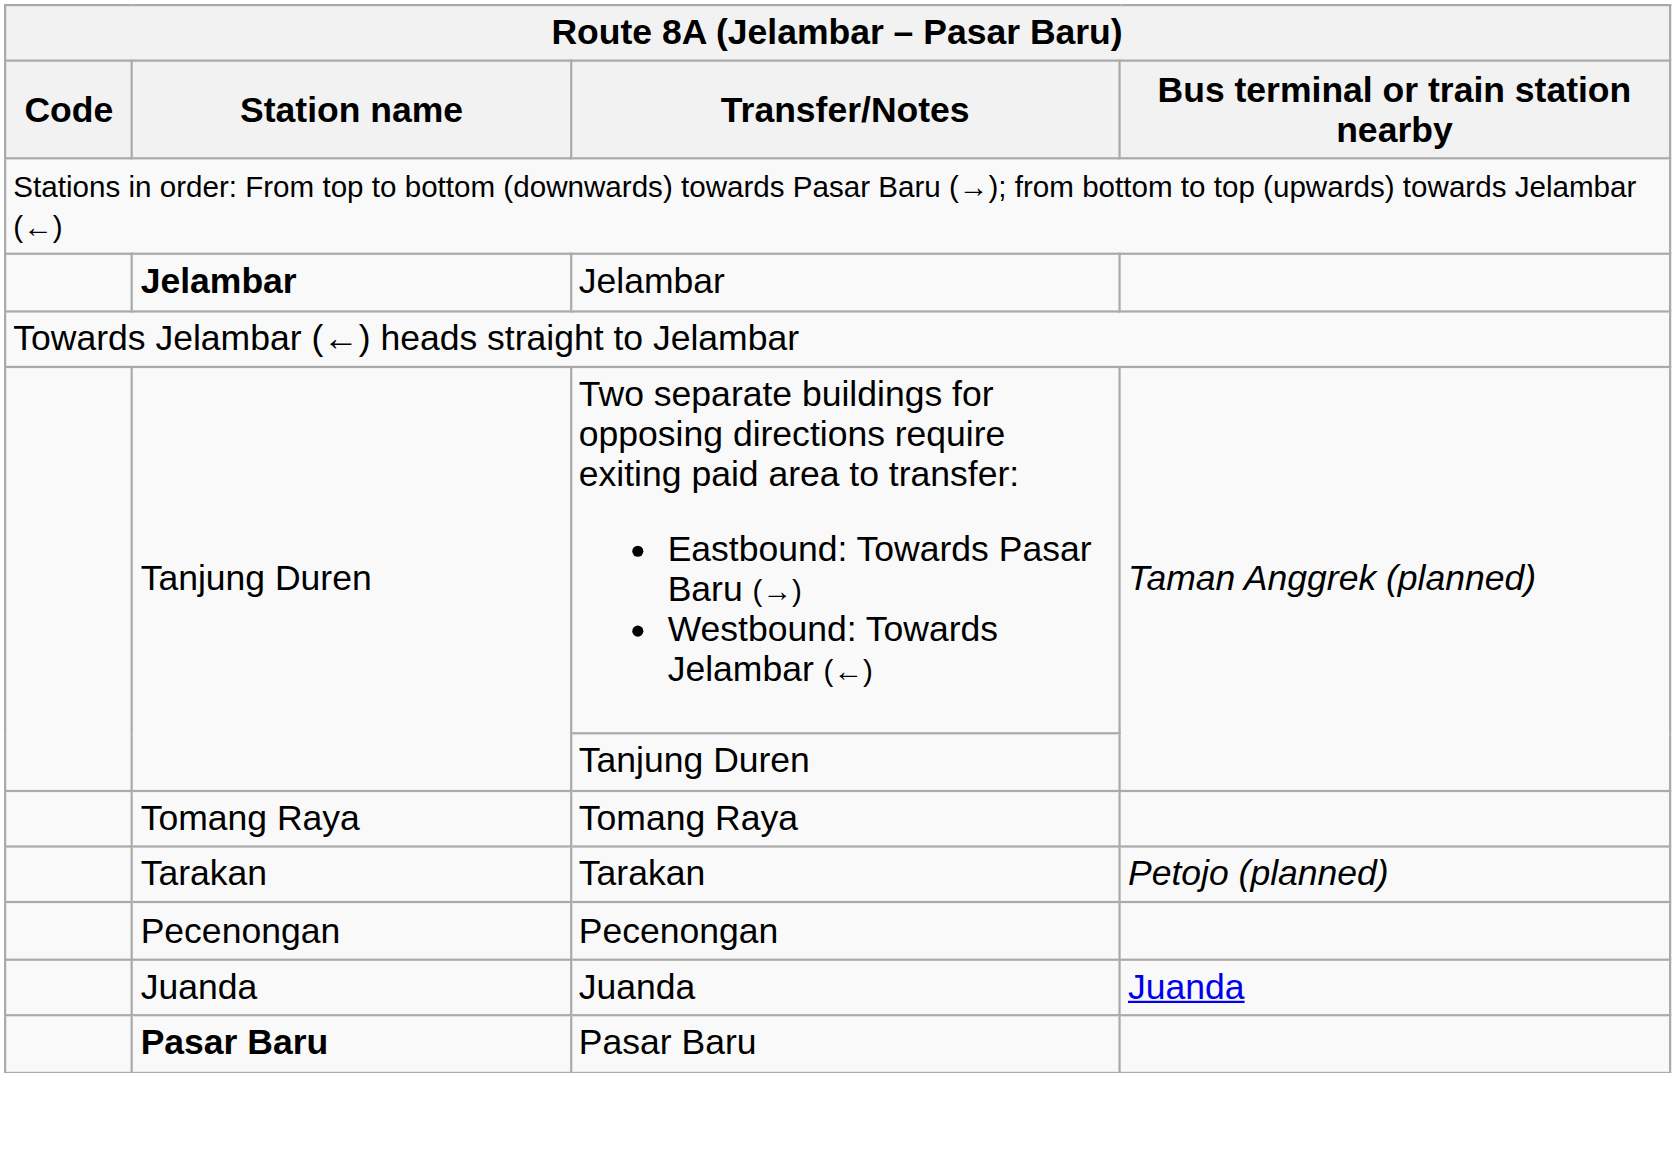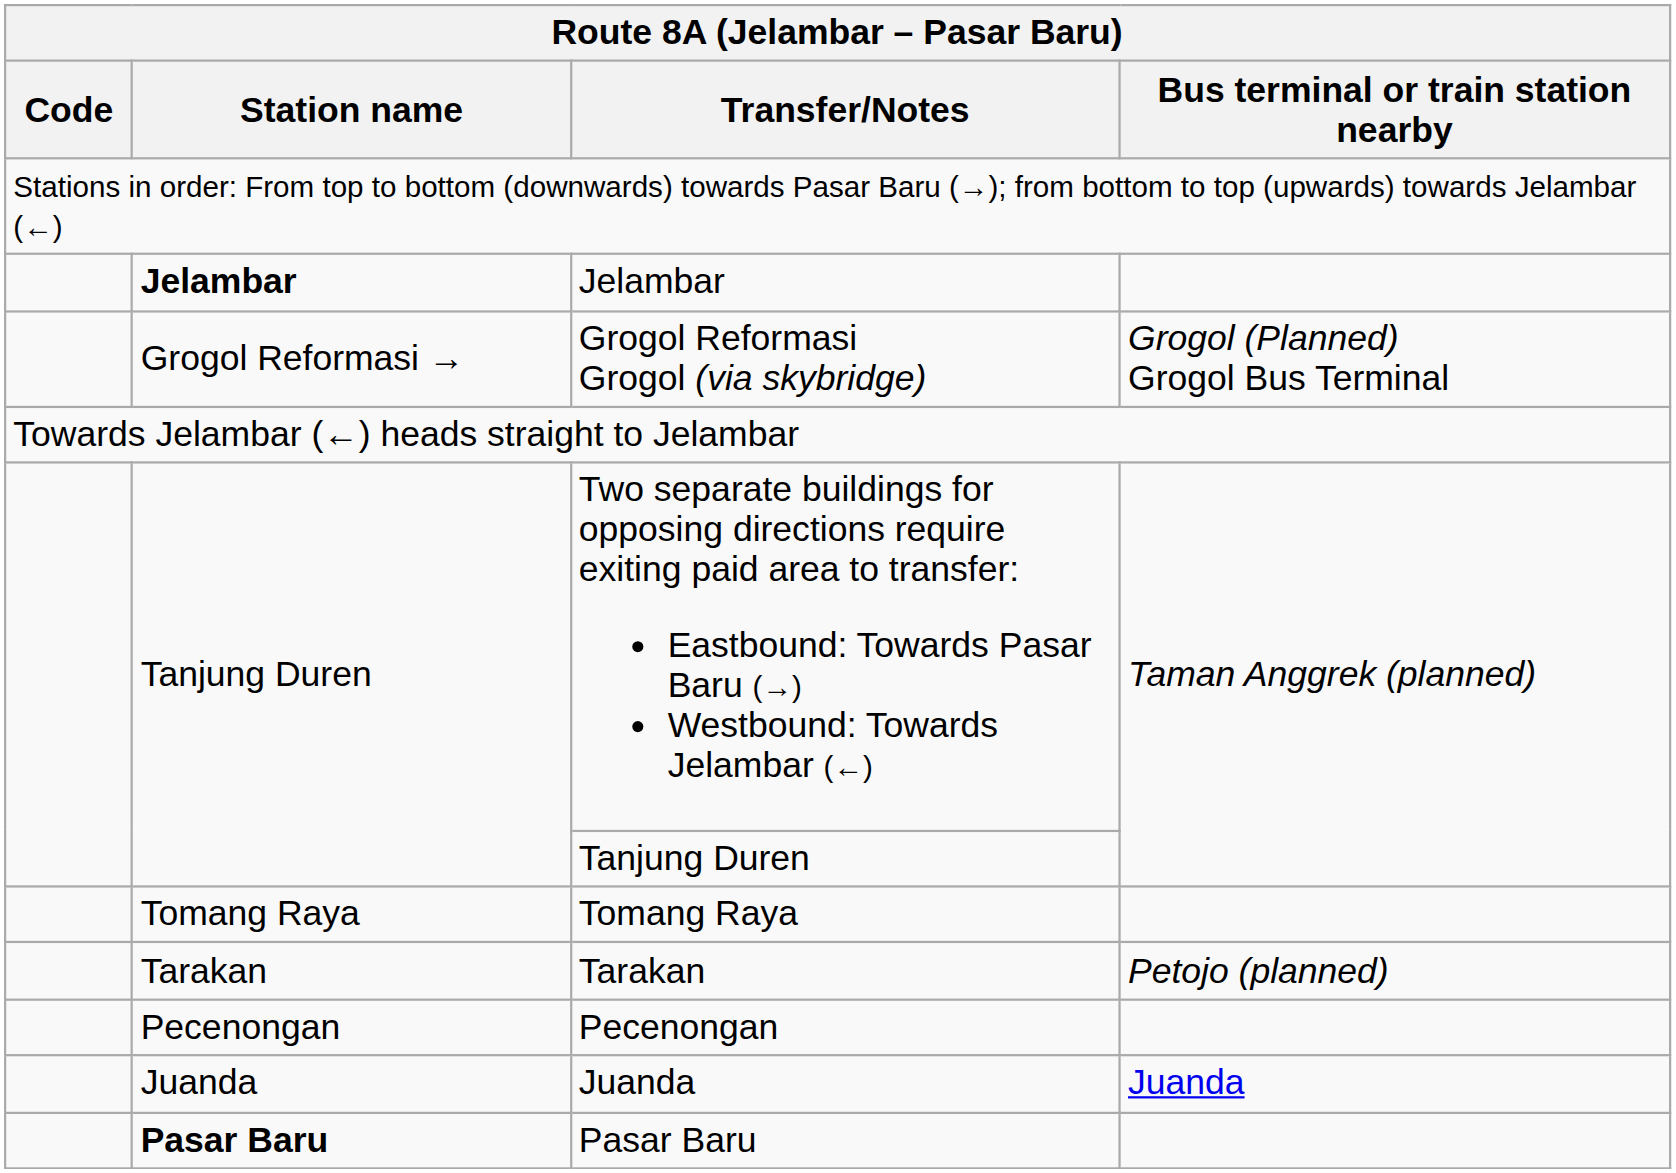+ row: (753, 357)
